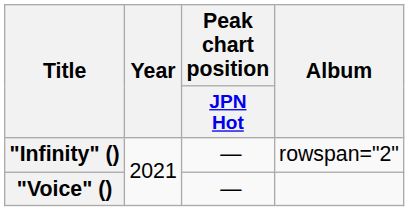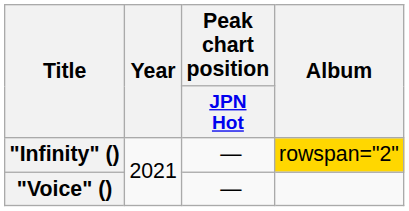(339, 154) no background -> (339, 154) gold background
